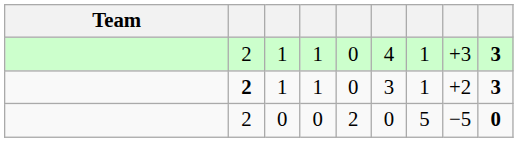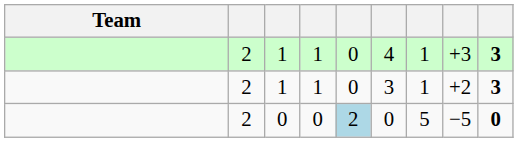(247, 86) bold -> (247, 86) normal
(353, 119) no background -> (353, 119) lightblue background
